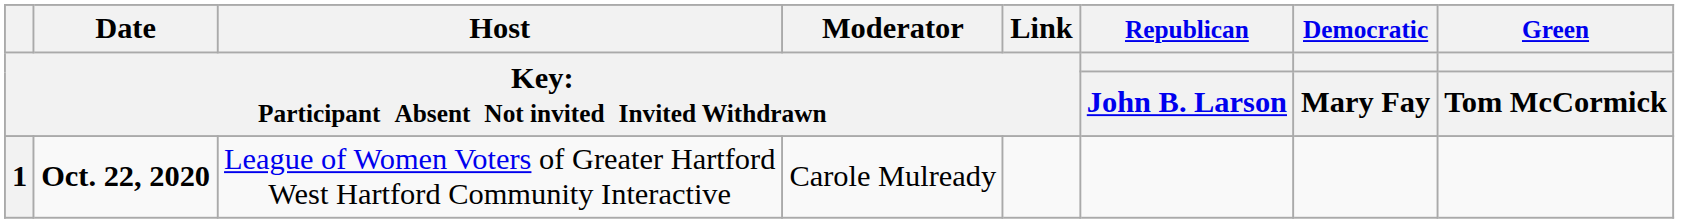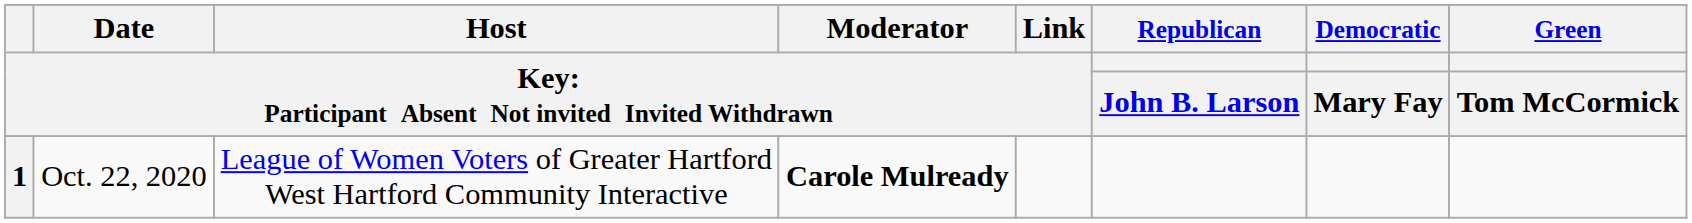(126, 176) bold -> (124, 176) normal
(893, 176) normal -> (897, 176) bold
